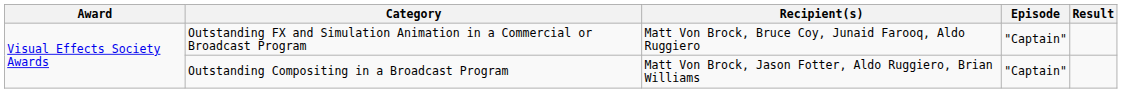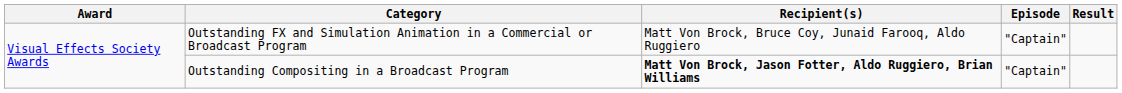(819, 72) normal -> (819, 72) bold
